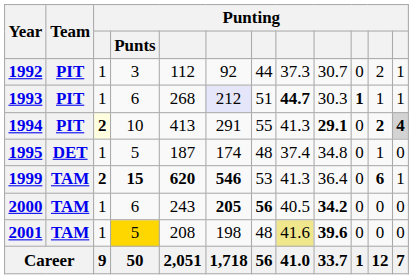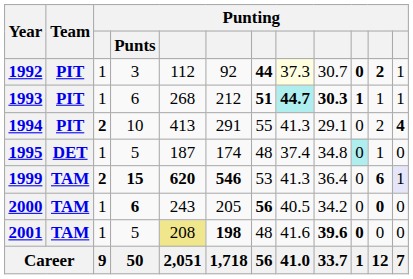(264, 71) normal -> (264, 71) bold
(295, 71) no background -> (295, 71) lightyellow background
(359, 71) normal -> (359, 71) bold
(380, 71) normal -> (380, 71) bold
(229, 98) lavender background -> (229, 98) no background
(264, 98) normal -> (264, 98) bold
(295, 98) no background -> (295, 98) paleturquoise background
(333, 98) normal -> (333, 98) bold
(102, 125) lightyellow background -> (102, 125) no background
(333, 125) bold -> (333, 125) normal
(380, 125) bold -> (380, 125) normal
(401, 125) lightgrey background -> (401, 125) no background
(359, 152) no background -> (359, 152) paleturquoise background
(401, 179) no background -> (401, 179) lavender background
(135, 206) normal -> (135, 206) bold
(229, 206) bold -> (229, 206) normal
(333, 206) bold -> (333, 206) normal
(380, 206) normal -> (380, 206) bold
(135, 233) gold background -> (135, 233) no background
(183, 233) no background -> (183, 233) khaki background
(229, 233) normal -> (229, 233) bold
(295, 233) khaki background -> (295, 233) no background
(359, 233) normal -> (359, 233) bold
